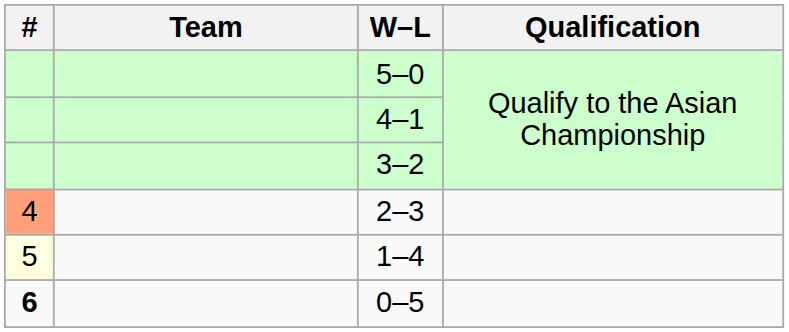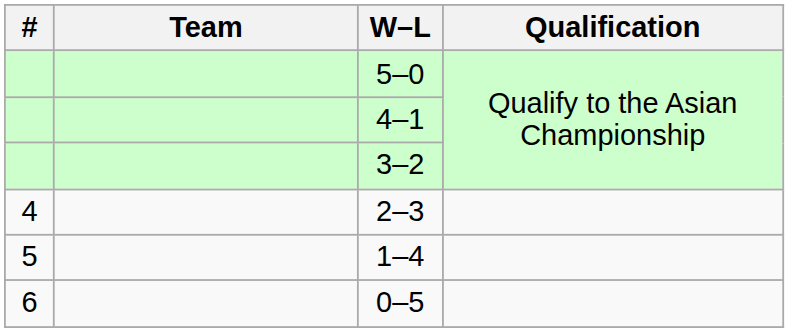(30, 211) lightsalmon background -> (30, 211) no background
(30, 257) lightyellow background -> (30, 257) no background
(30, 303) bold -> (30, 303) normal
